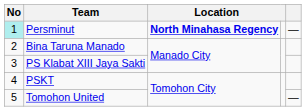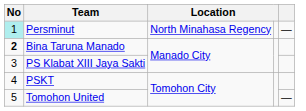(214, 30) bold -> (211, 30) normal
(14, 47) normal -> (14, 47) bold
